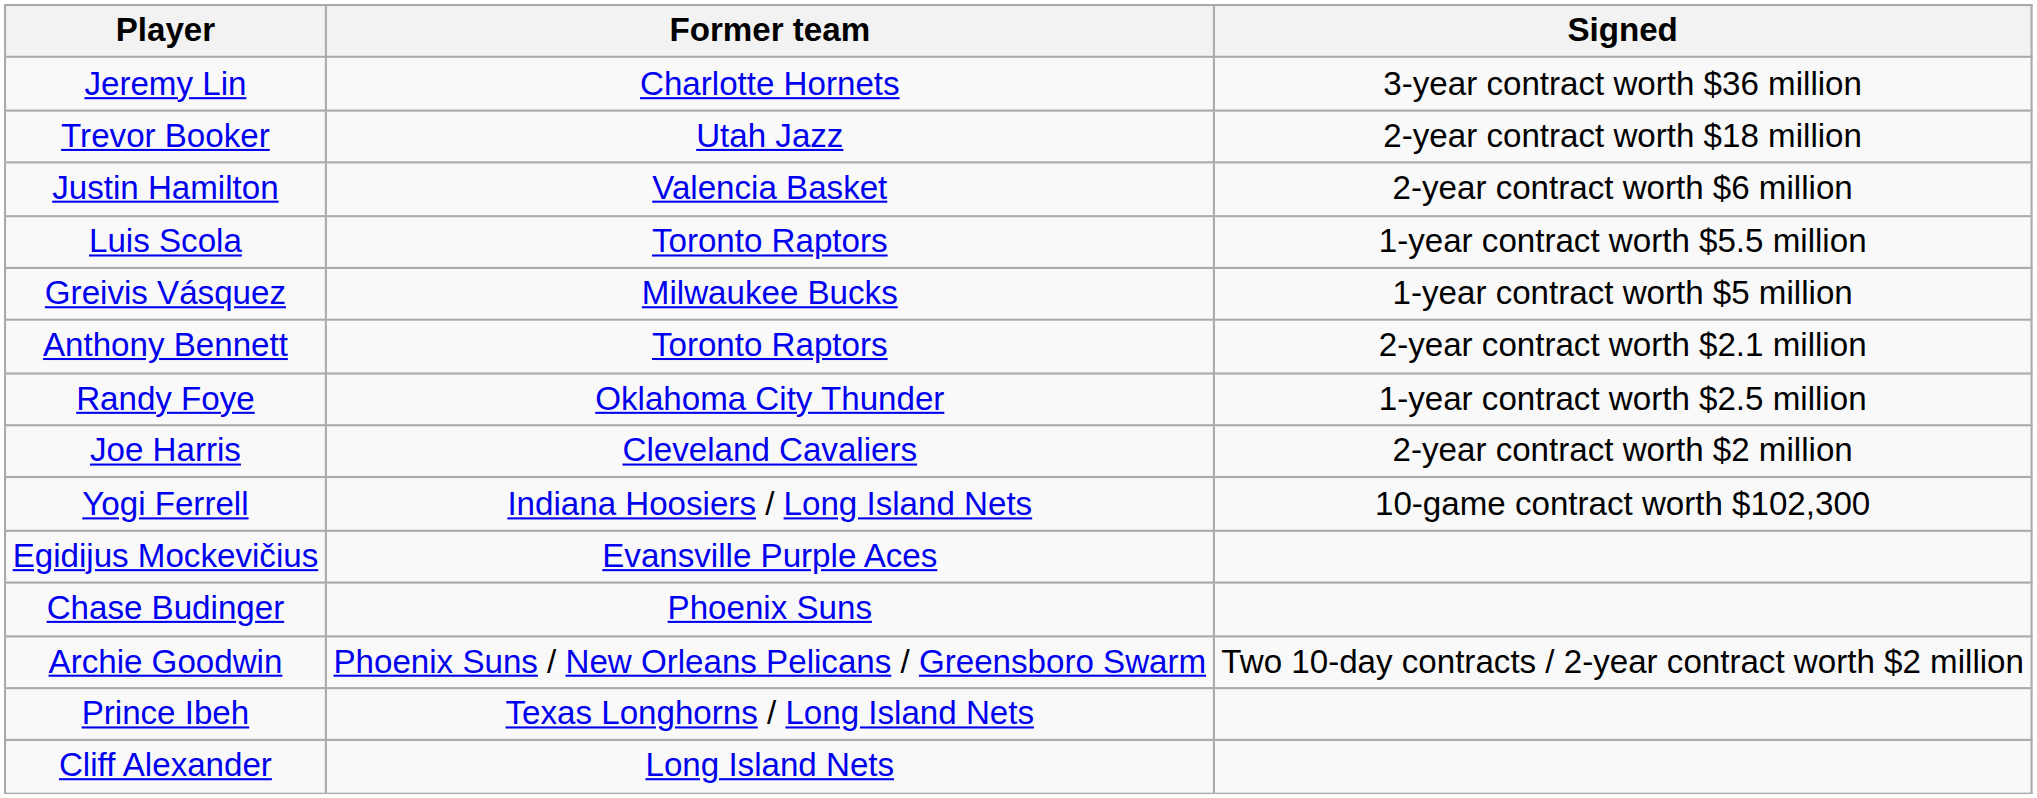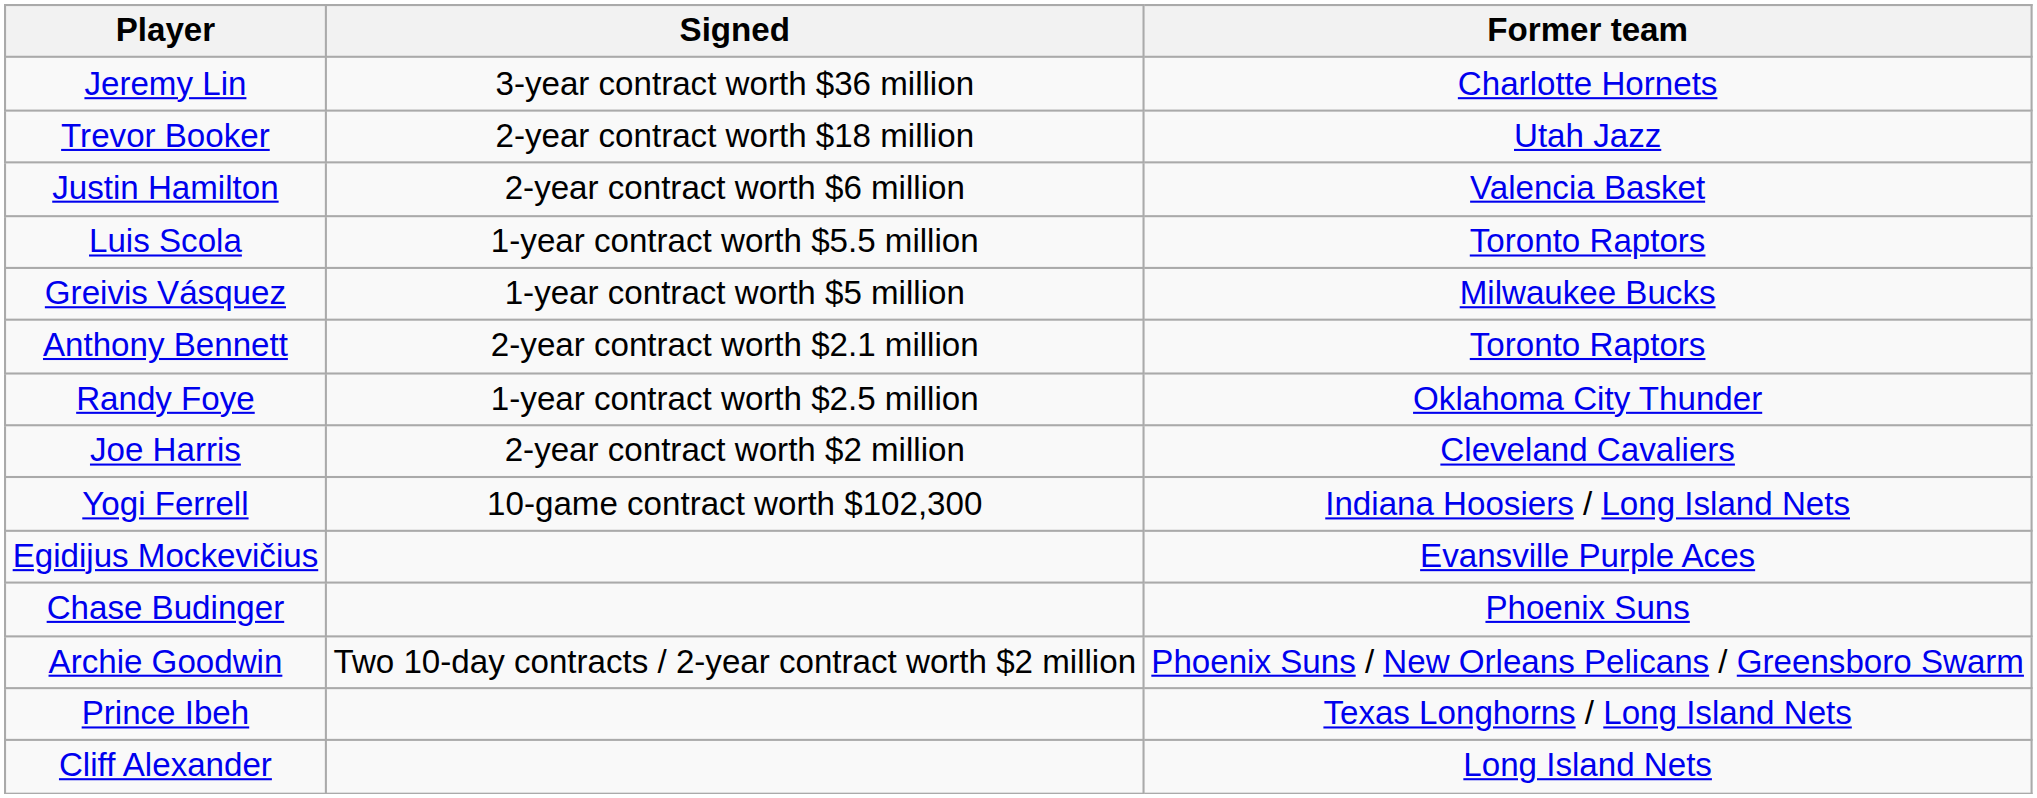columns swapped: (1623, 30) <-> (770, 30)
